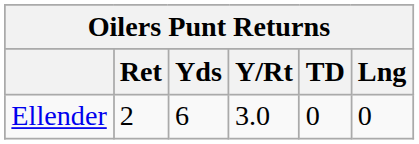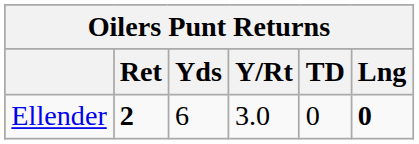(127, 116) normal -> (127, 116) bold
(365, 116) normal -> (365, 116) bold
